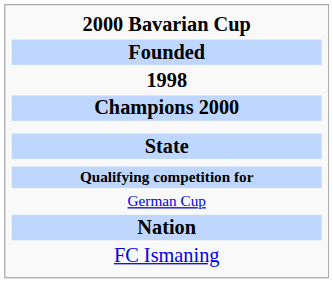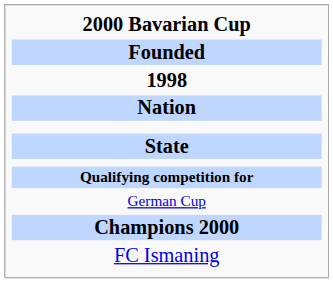(167, 108) Champions 2000 -> (167, 108) Nation
(167, 227) Nation -> (167, 227) Champions 2000
